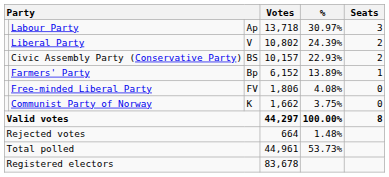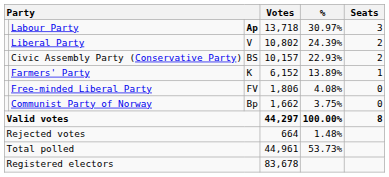(252, 27) normal -> (252, 27) bold
(252, 73) Bp -> (249, 73) K
(249, 104) K -> (252, 104) Bp
